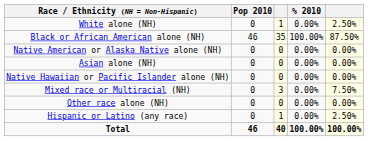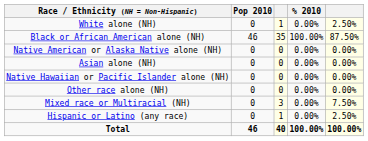rows swapped: (118, 103) <-> (118, 90)
